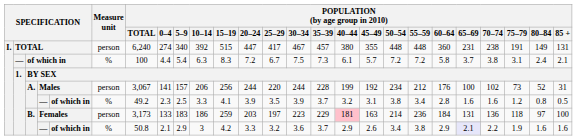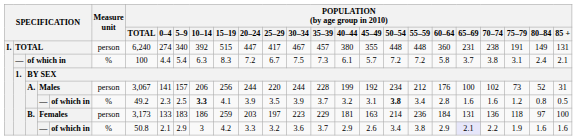(202, 101) normal -> (202, 101) bold
(396, 101) normal -> (396, 101) bold
(347, 114) pink background -> (347, 114) no background
